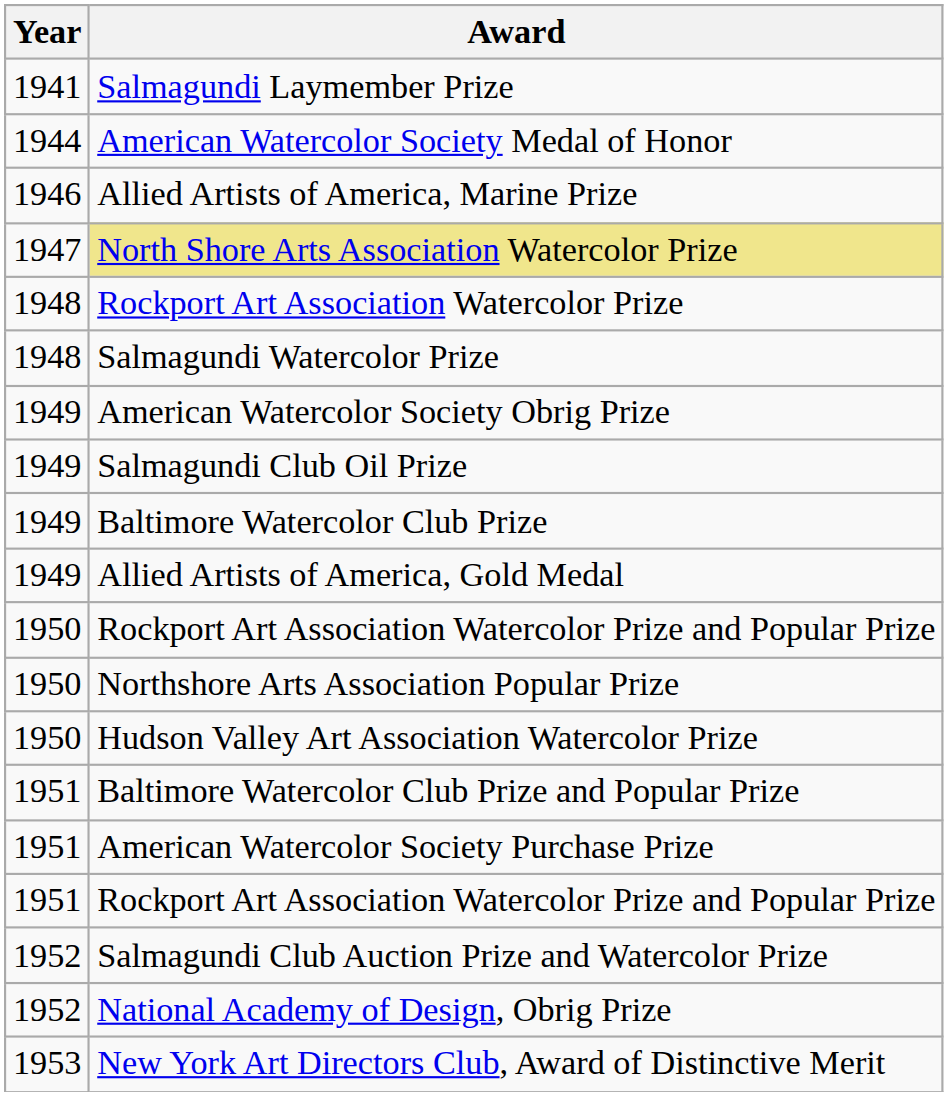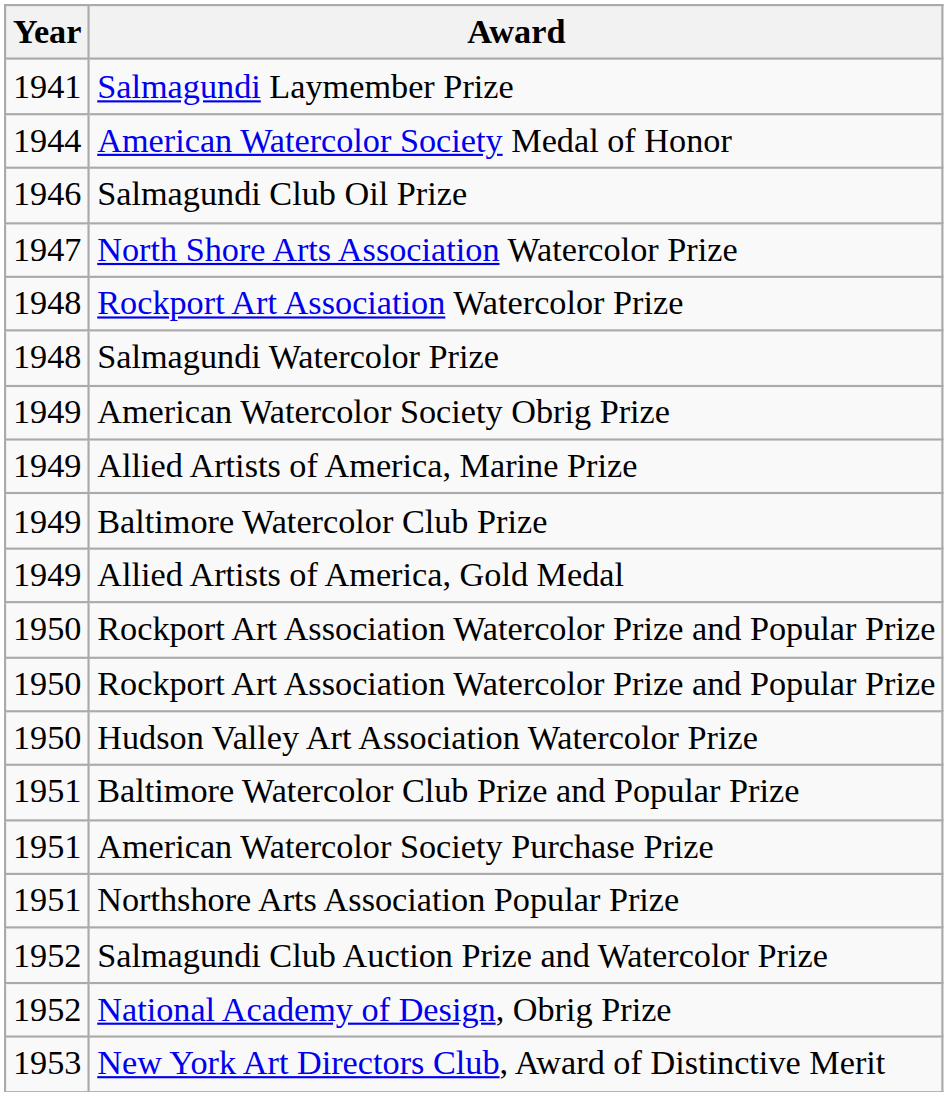(367, 194) Allied Artists of America, Marine Prize -> (282, 194) Salmagundi Club Oil Prize
(417, 248) khaki background -> (417, 248) no background
(282, 466) Salmagundi Club Oil Prize -> (367, 466) Allied Artists of America, Marine Prize
(388, 683) Northshore Arts Association Popular Prize -> (516, 683) Rockport Art Association Watercolor Prize and Popular Prize
(516, 900) Rockport Art Association Watercolor Prize and Popular Prize -> (388, 900) Northshore Arts Association Popular Prize
